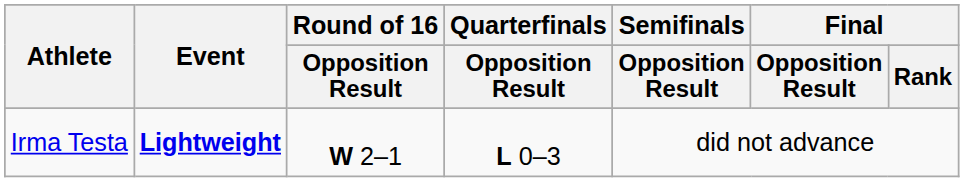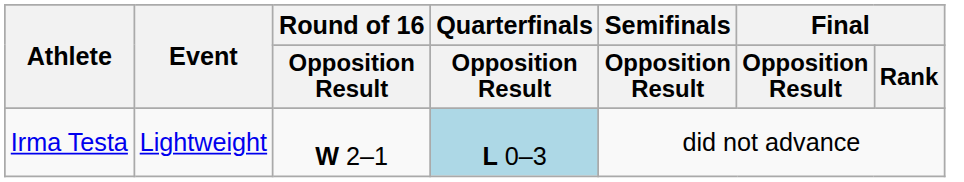(210, 143) bold -> (203, 143) normal
(528, 157) no background -> (515, 157) lightblue background
